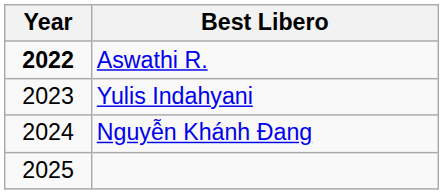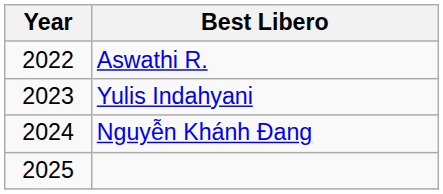(48, 59) bold -> (48, 59) normal
